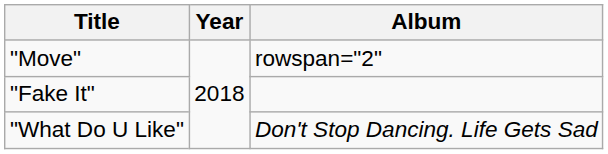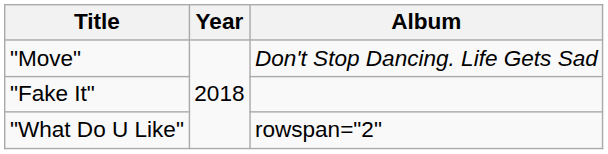(318, 58) rowspan="2" -> (426, 58) Don't Stop Dancing. Life Gets Sad
(426, 129) Don't Stop Dancing. Life Gets Sad -> (318, 129) rowspan="2"
